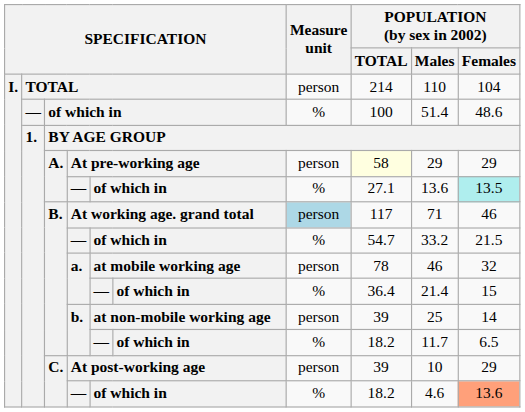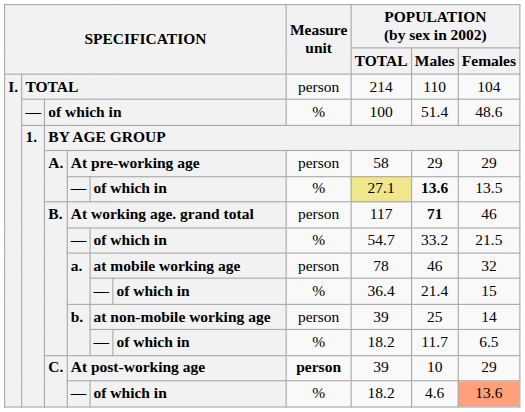(381, 163) lightyellow background -> (381, 163) no background
(381, 188) no background -> (381, 188) khaki background
(435, 188) normal -> (435, 188) bold
(489, 188) paleturquoise background -> (489, 188) no background
(319, 214) lightblue background -> (319, 214) no background
(435, 214) normal -> (435, 214) bold
(319, 367) normal -> (319, 367) bold
